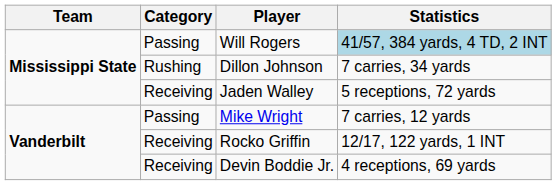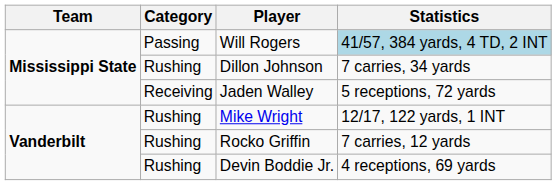(172, 117) Passing -> (173, 117) Rushing
(406, 117) 7 carries, 12 yards -> (423, 117) 12/17, 122 yards, 1 INT
(178, 141) Receiving -> (173, 141) Rushing
(423, 141) 12/17, 122 yards, 1 INT -> (406, 141) 7 carries, 12 yards
(178, 166) Receiving -> (173, 166) Rushing
